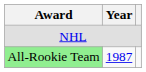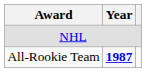(54, 57) lightgreen background -> (54, 57) no background
(119, 57) normal -> (119, 57) bold
